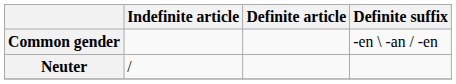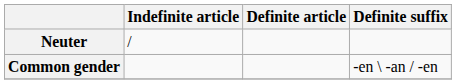rows swapped: (64, 41) <-> (64, 66)
